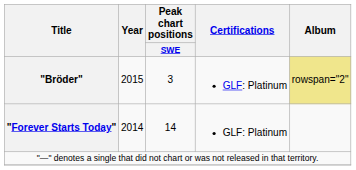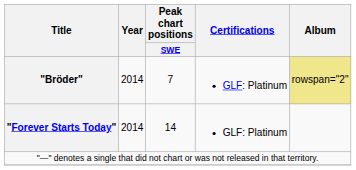(132, 80) 2015 -> (132, 80) 2014
(170, 80) 3 -> (170, 80) 7
